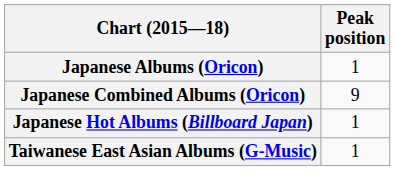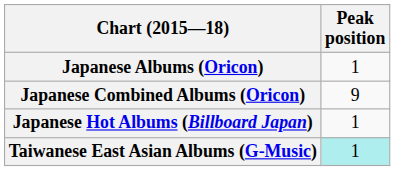(355, 151) no background -> (355, 151) paleturquoise background
